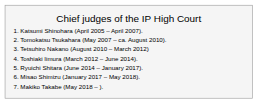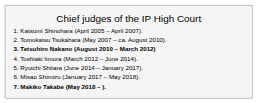(81, 49) normal -> (85, 49) bold
(58, 86) normal -> (60, 86) bold
